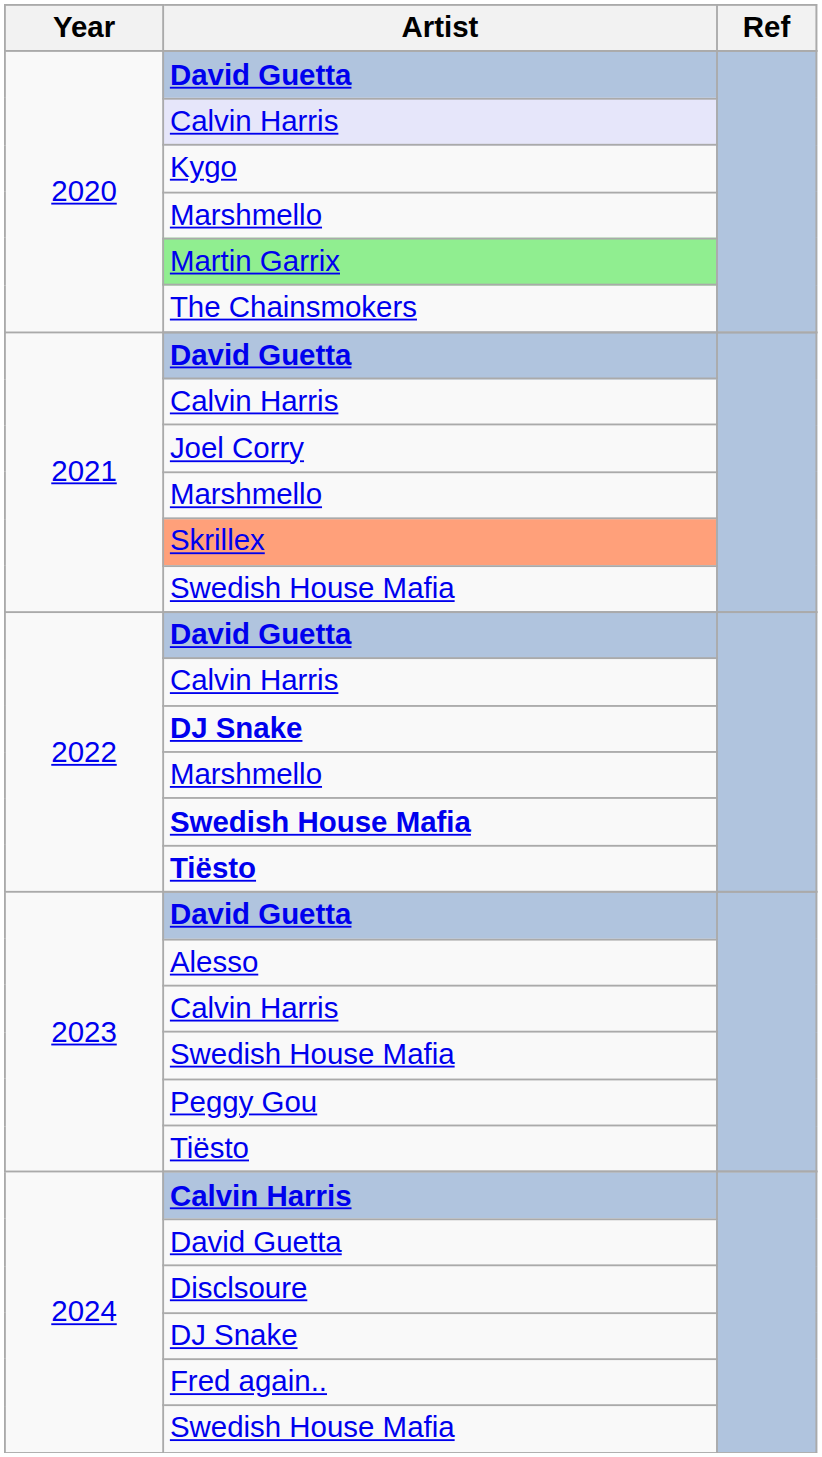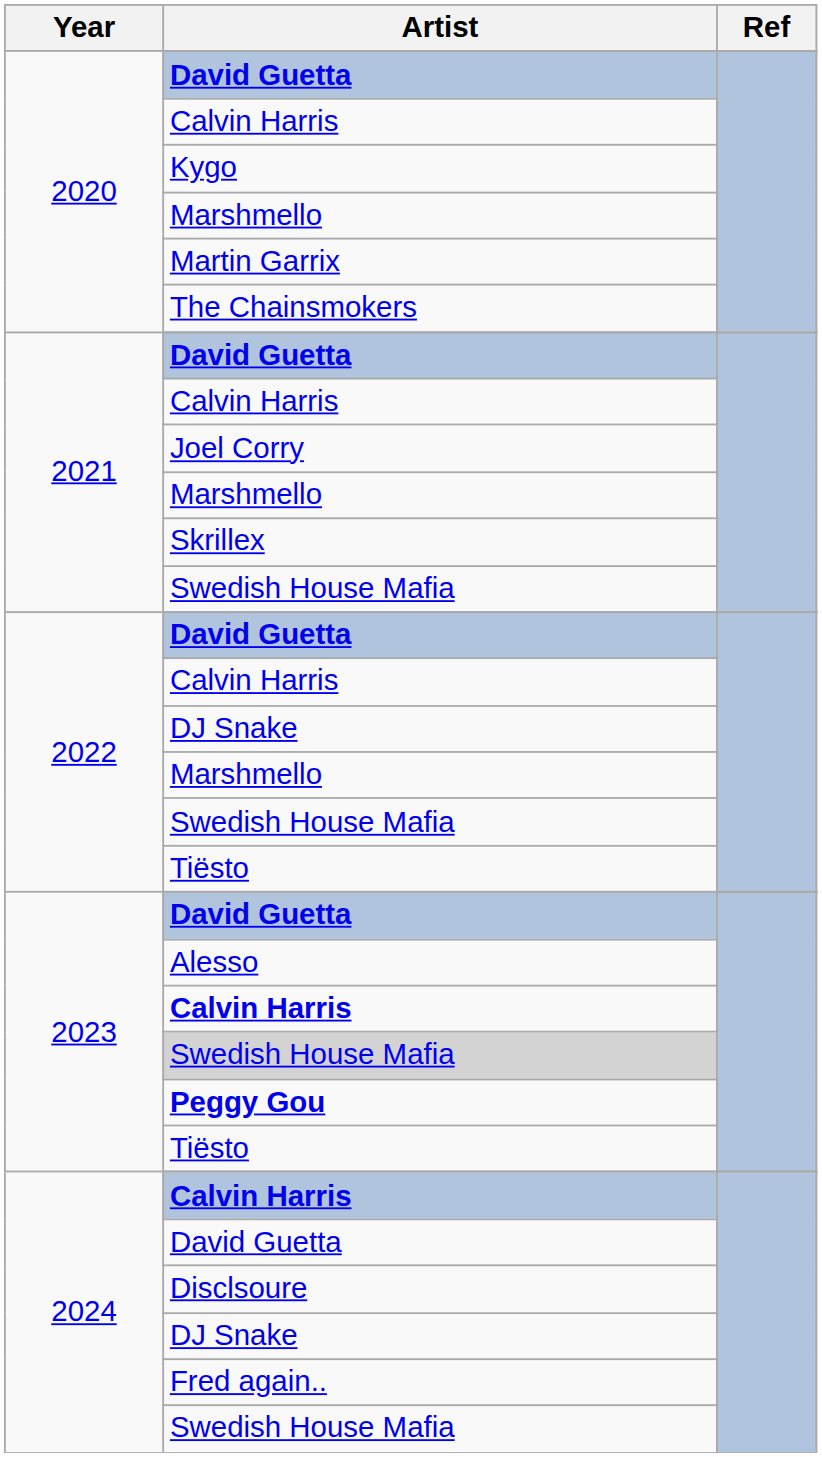(254, 121) lavender background -> (254, 121) no background
(255, 261) lightgreen background -> (255, 261) no background
(217, 541) lightsalmon background -> (217, 541) no background
(236, 728) bold -> (234, 728) normal
(320, 821) bold -> (312, 821) normal
(213, 868) bold -> (209, 868) normal
(254, 1008) normal -> (261, 1008) bold
(312, 1055) no background -> (312, 1055) lightgrey background
(244, 1101) normal -> (248, 1101) bold
